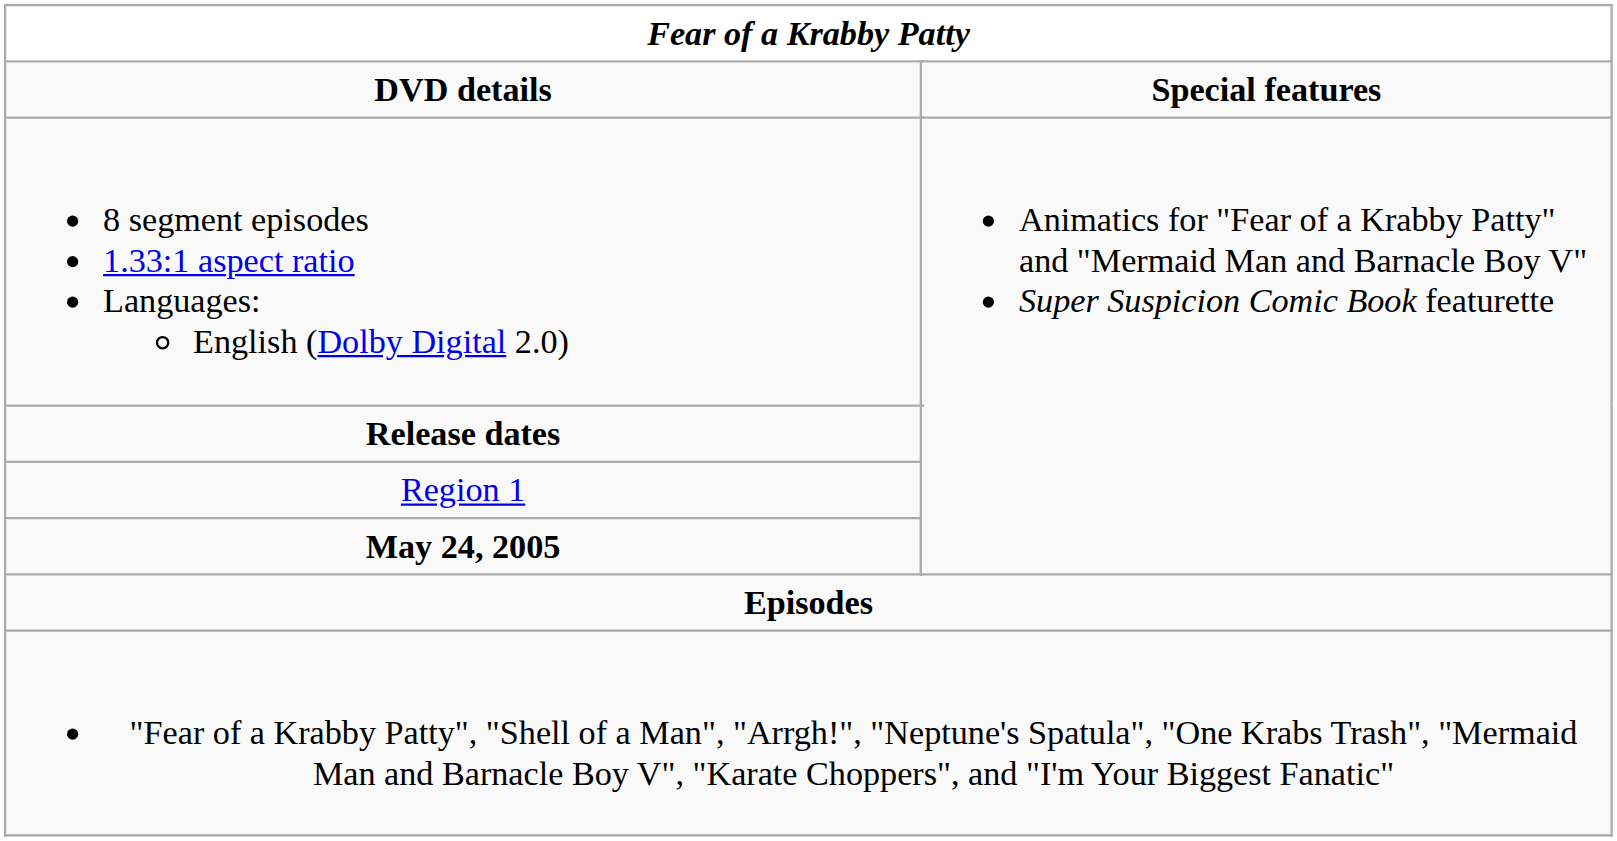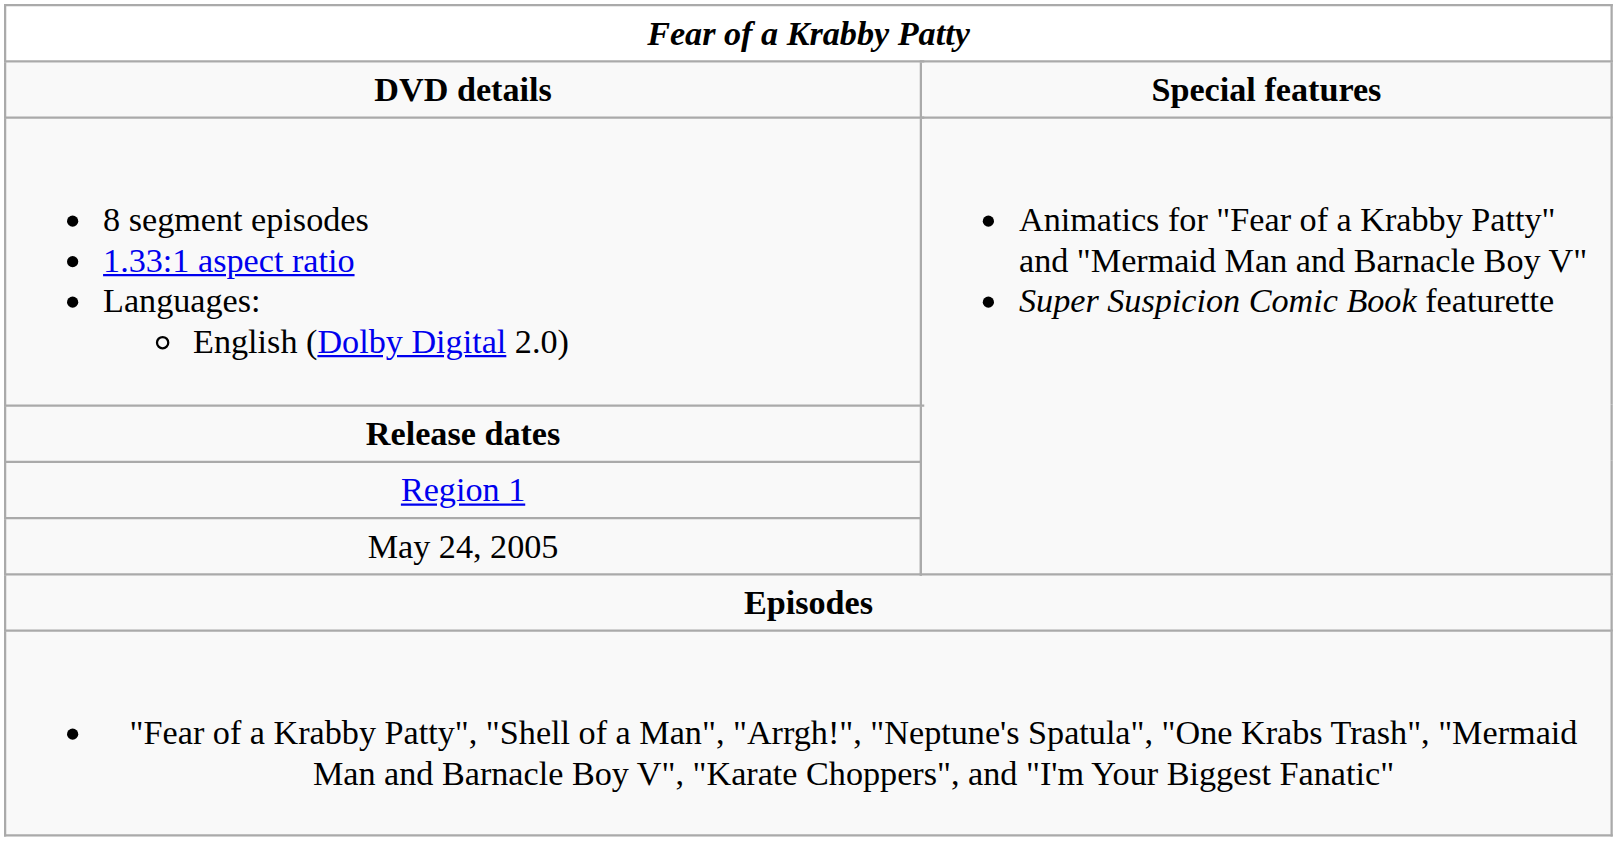(463, 545) bold -> (463, 545) normal
